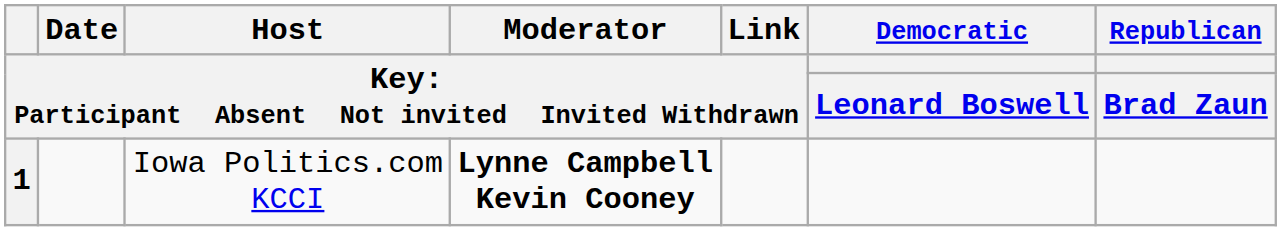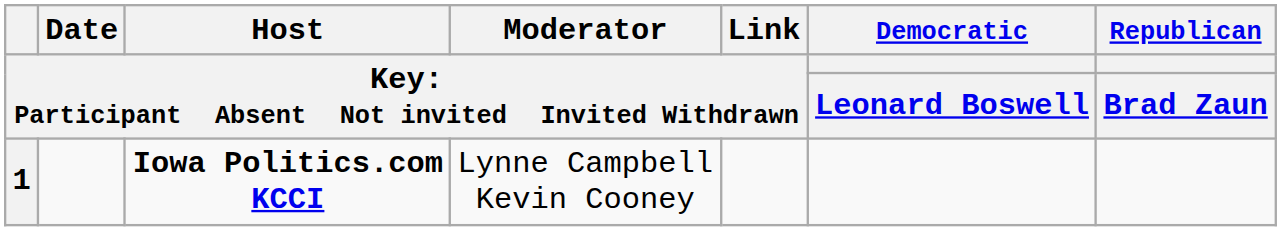(288, 182) normal -> (288, 182) bold
(585, 182) bold -> (585, 182) normal
